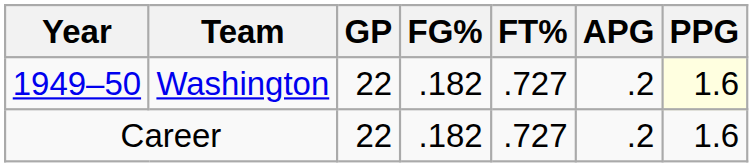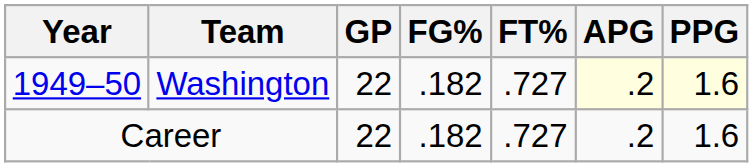(641, 84) no background -> (641, 84) lightyellow background
